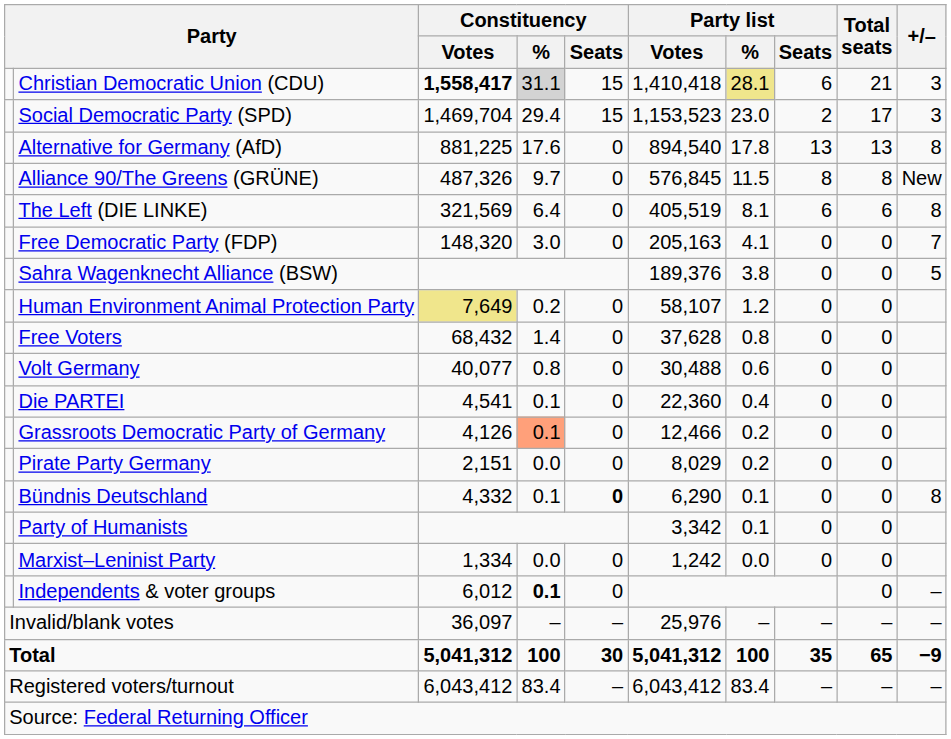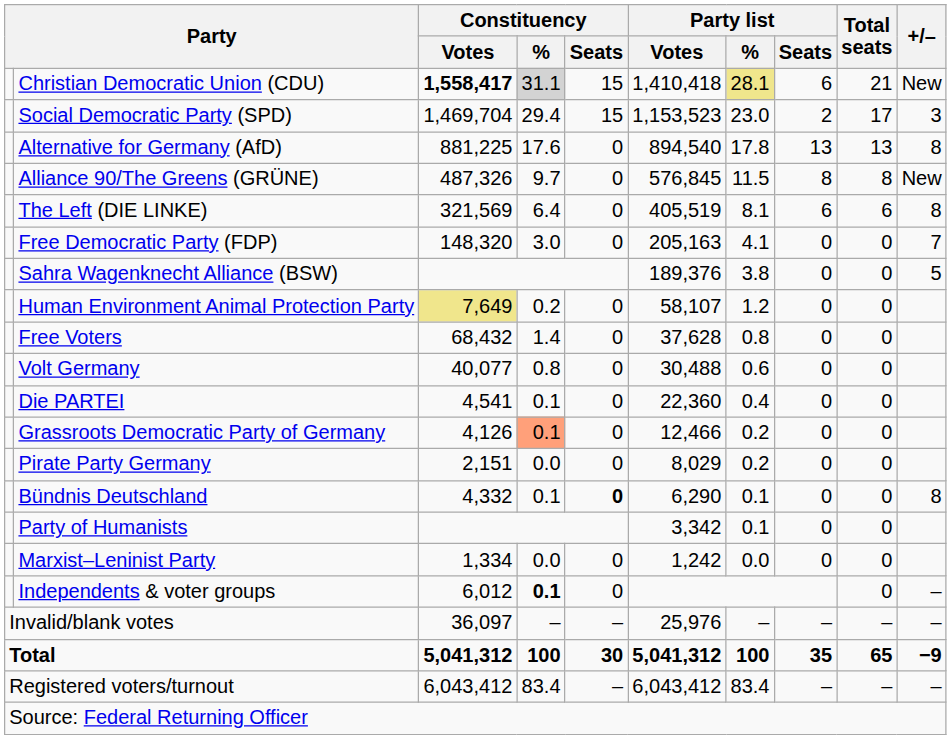(936, 83) 3 -> (922, 83) New
